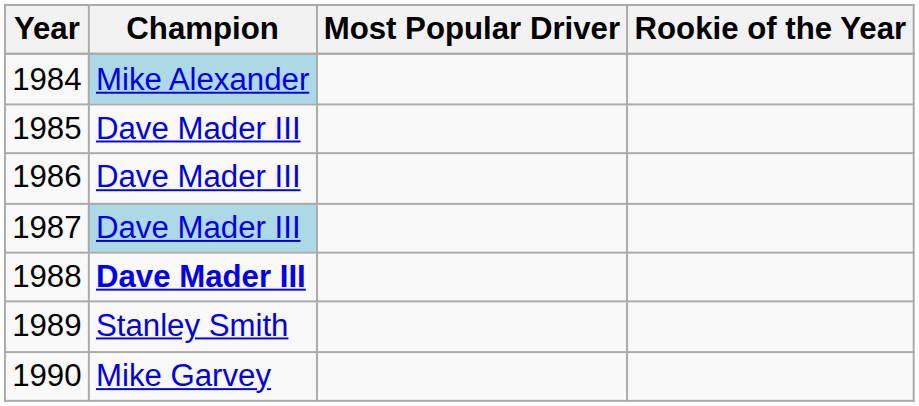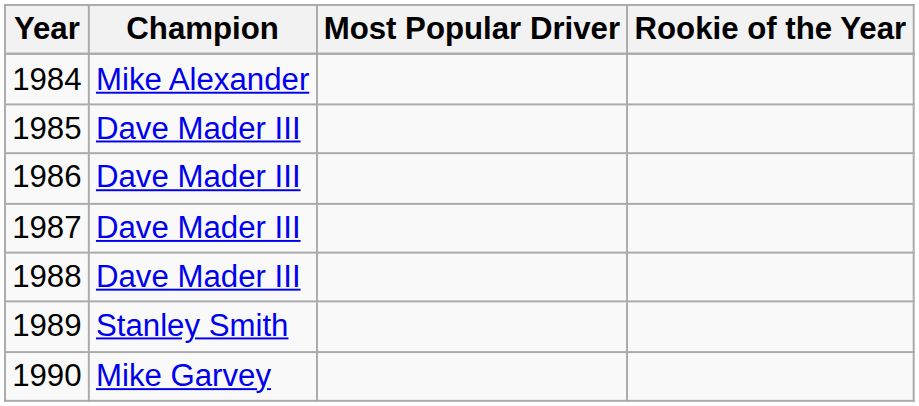(203, 78) lightblue background -> (203, 78) no background
(198, 227) lightblue background -> (198, 227) no background
(201, 276) bold -> (198, 276) normal
